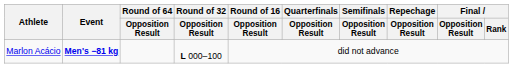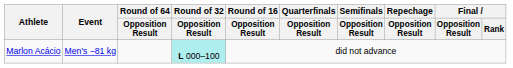(91, 52) bold -> (90, 52) normal
(201, 57) no background -> (199, 57) paleturquoise background
